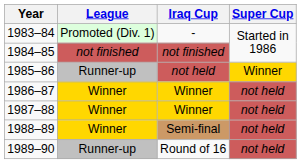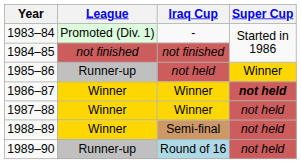(263, 91) normal -> (263, 91) bold
(193, 149) no background -> (193, 149) lightblue background
